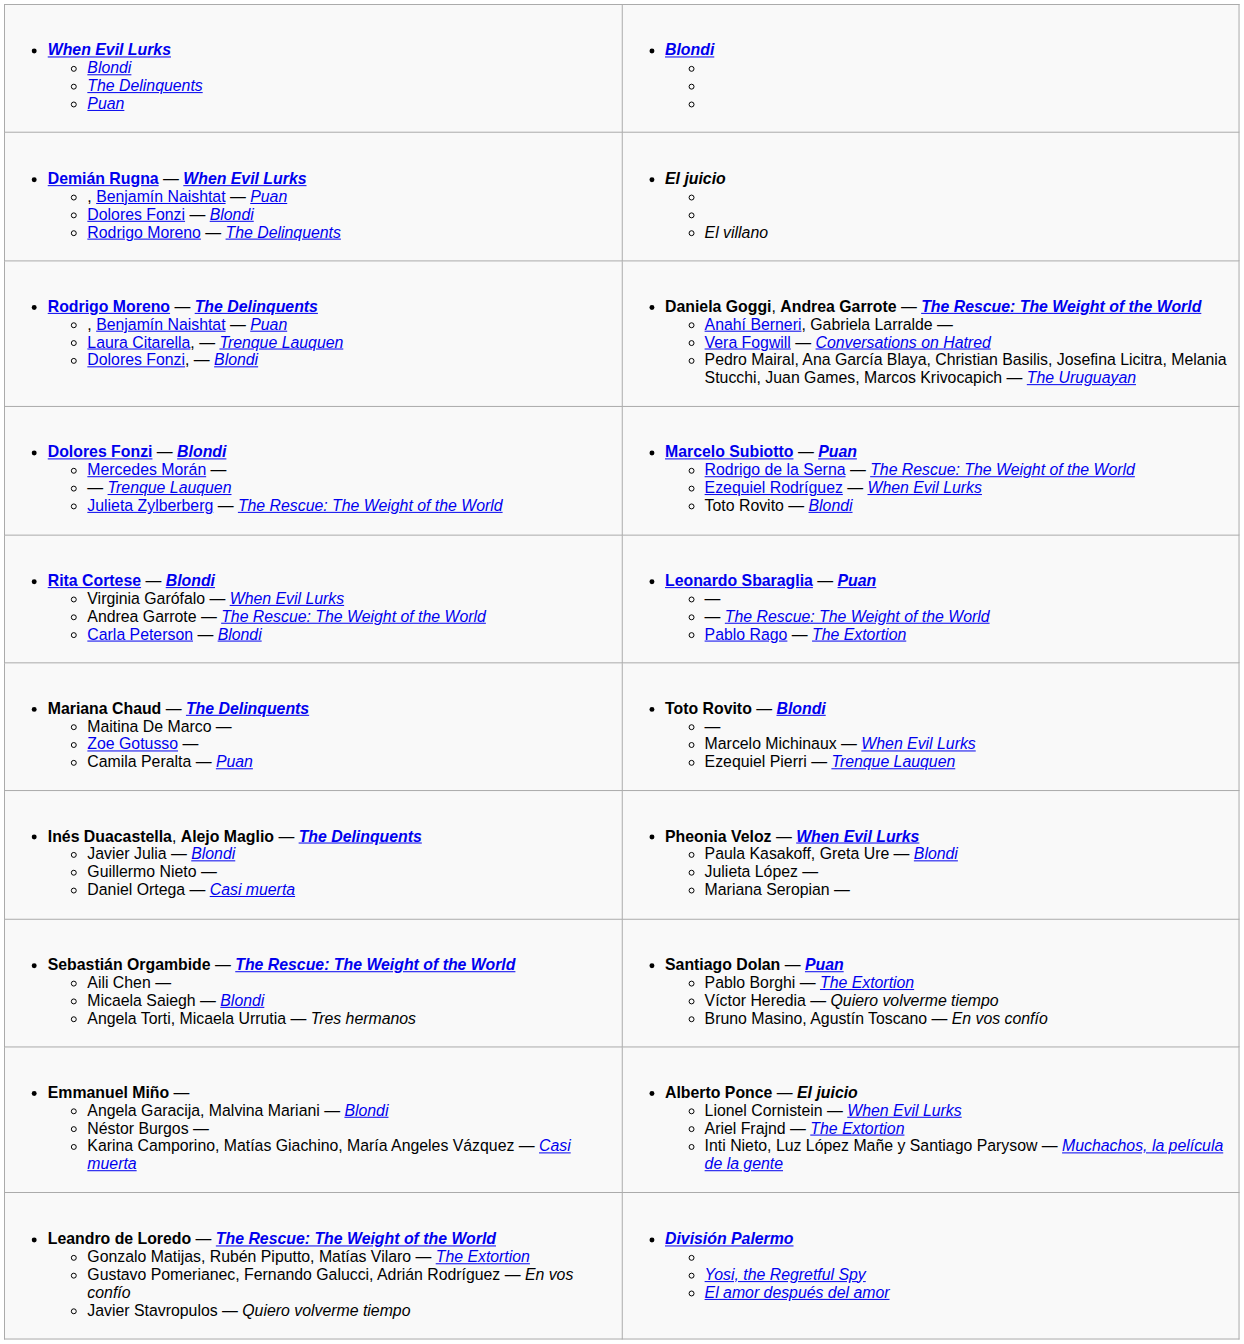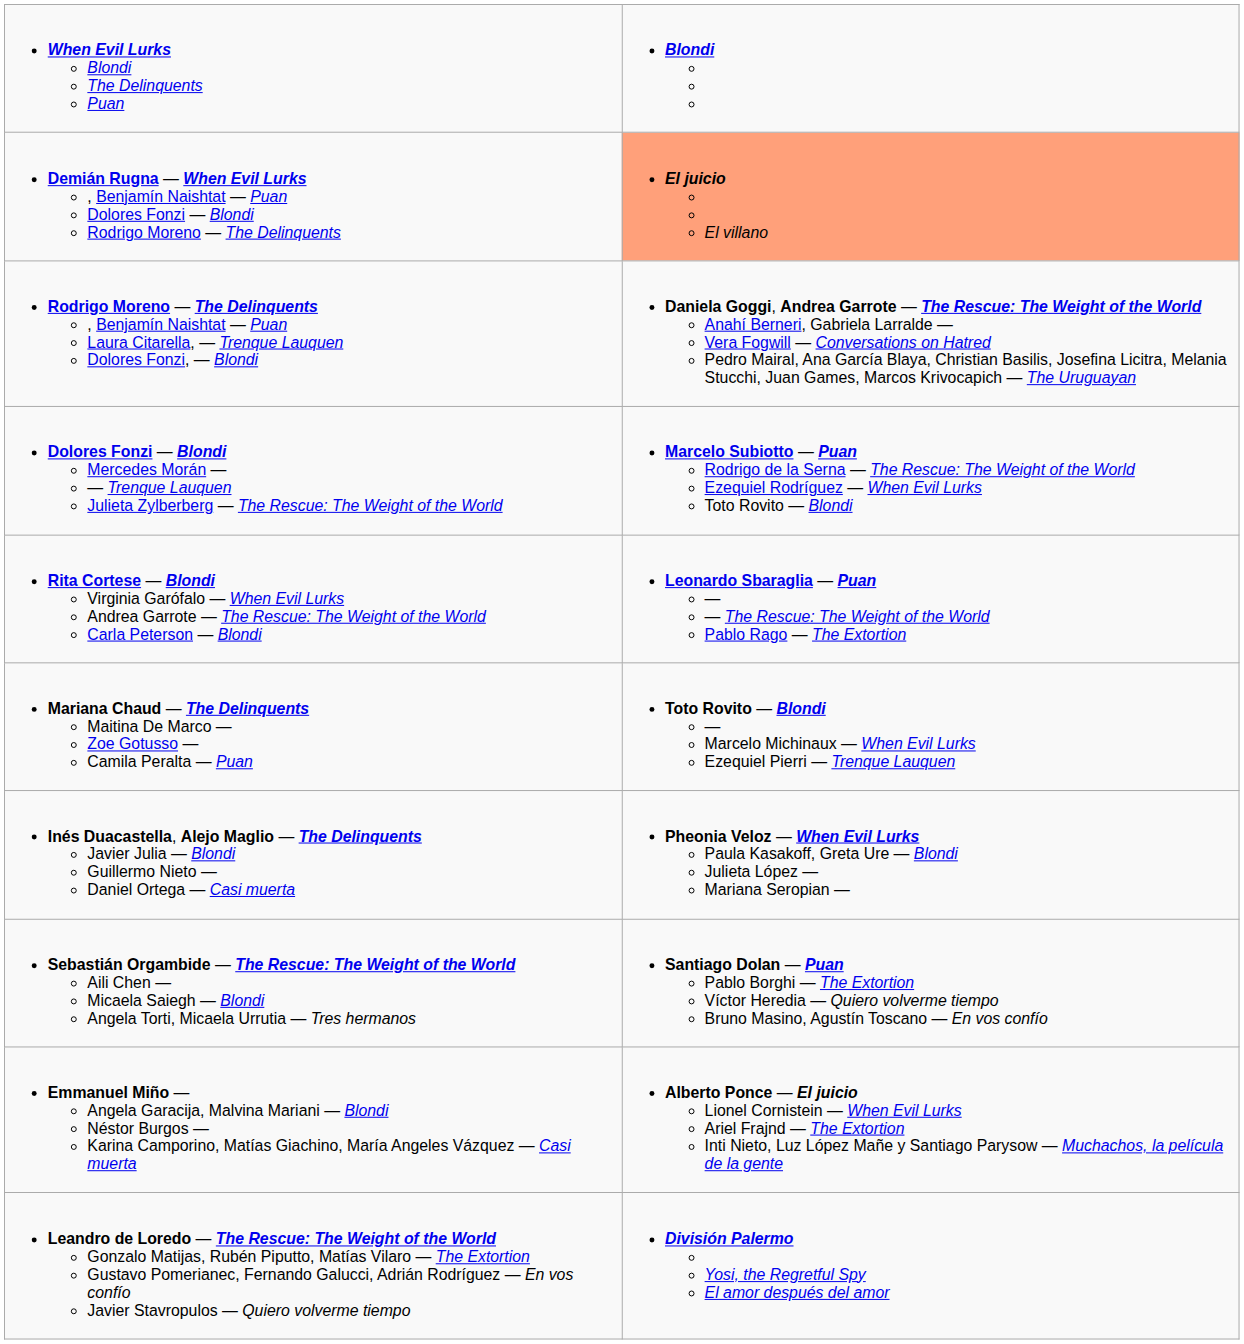(930, 206) no background -> (930, 206) lightsalmon background
